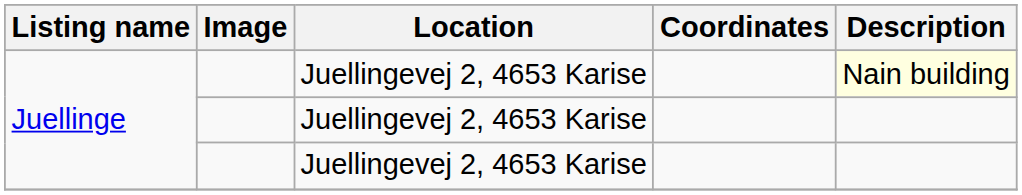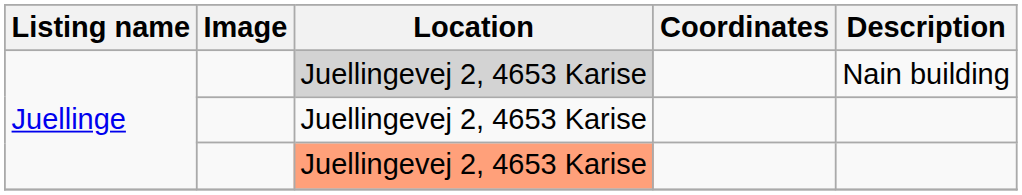(474, 73) no background -> (474, 73) lightgrey background
(926, 73) lightyellow background -> (926, 73) no background
(474, 165) no background -> (474, 165) lightsalmon background
